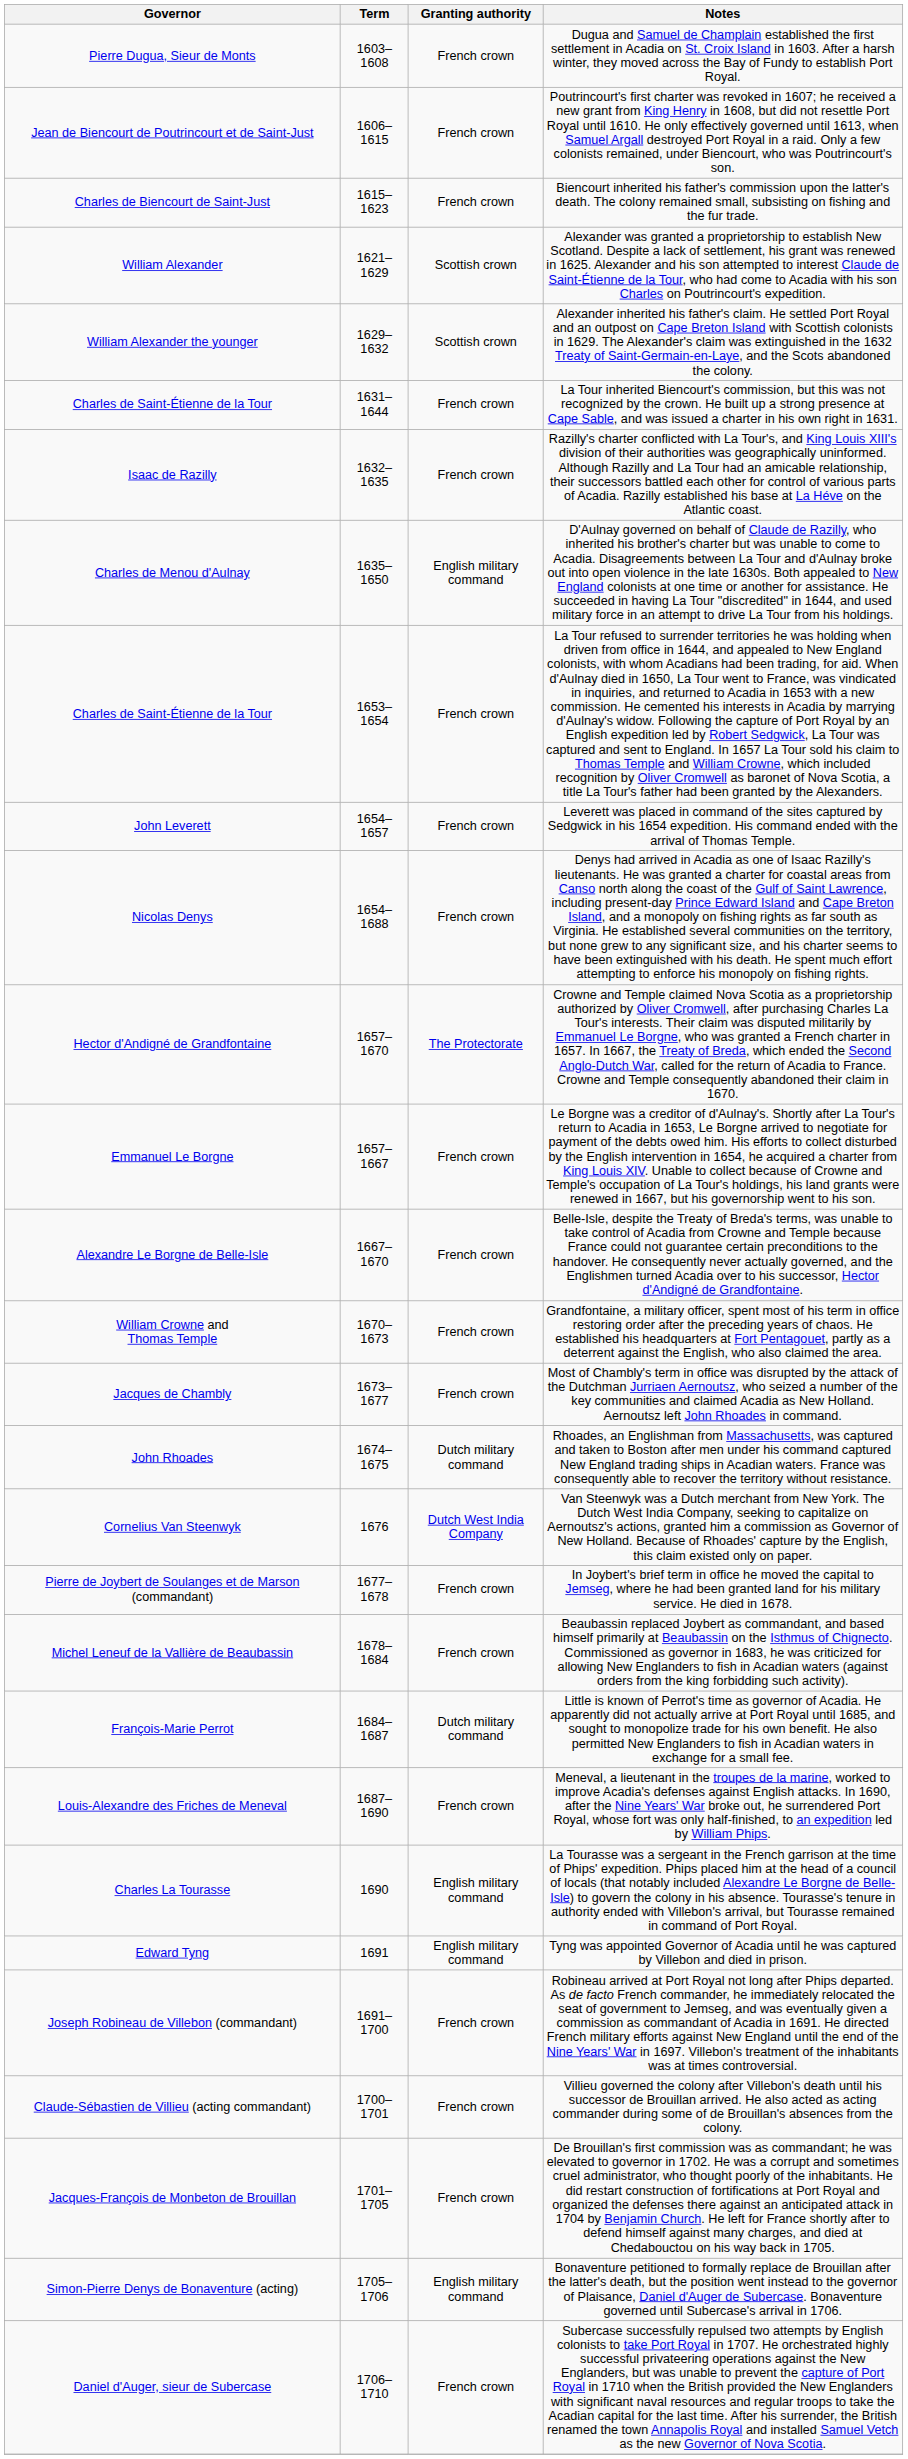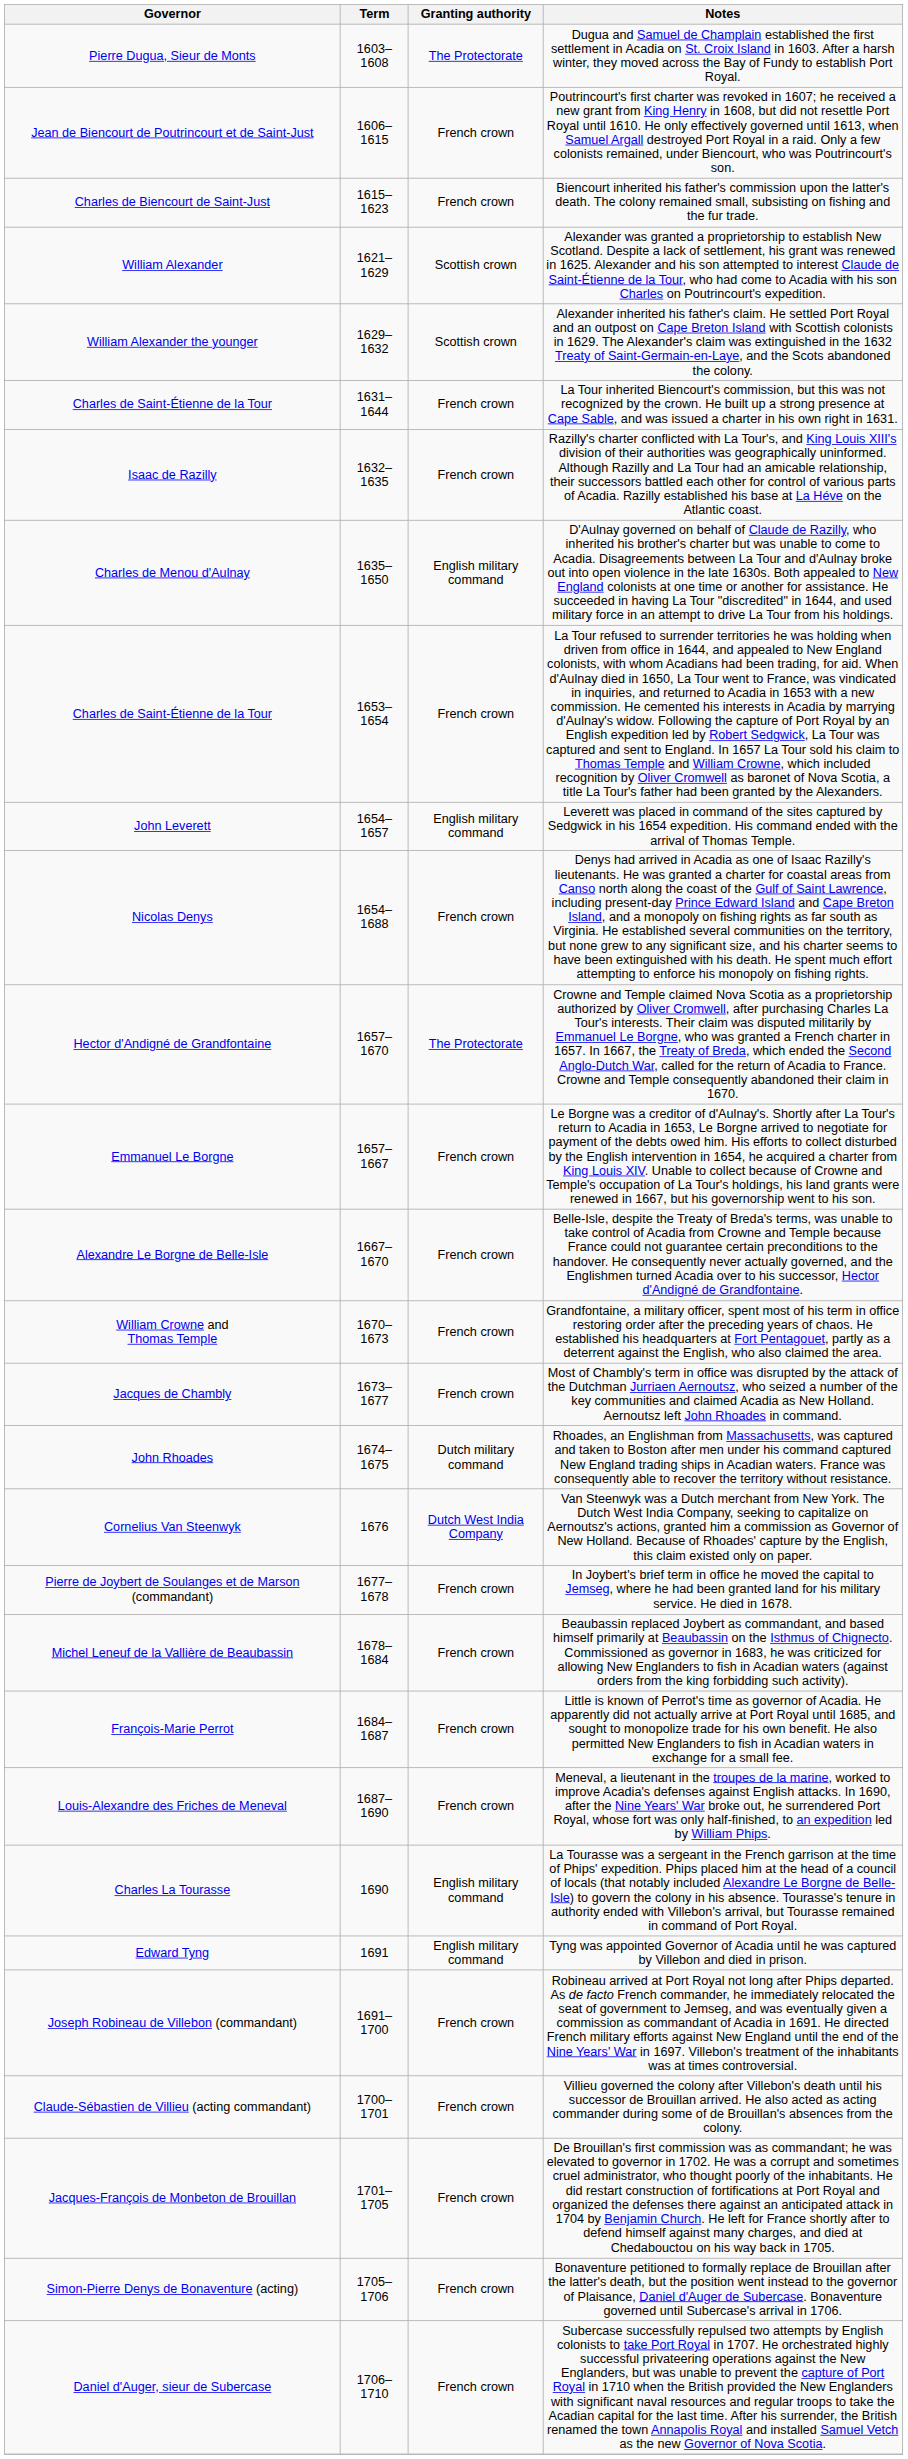(476, 55) French crown -> (476, 55) The Protectorate
(476, 826) French crown -> (476, 826) English military command
(476, 1729) Dutch military command -> (476, 1729) French crown
(476, 2289) English military command -> (476, 2289) French crown
